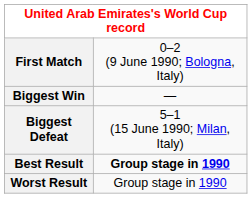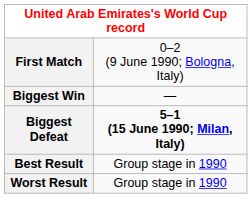(170, 129) normal -> (170, 129) bold
(170, 163) bold -> (170, 163) normal
